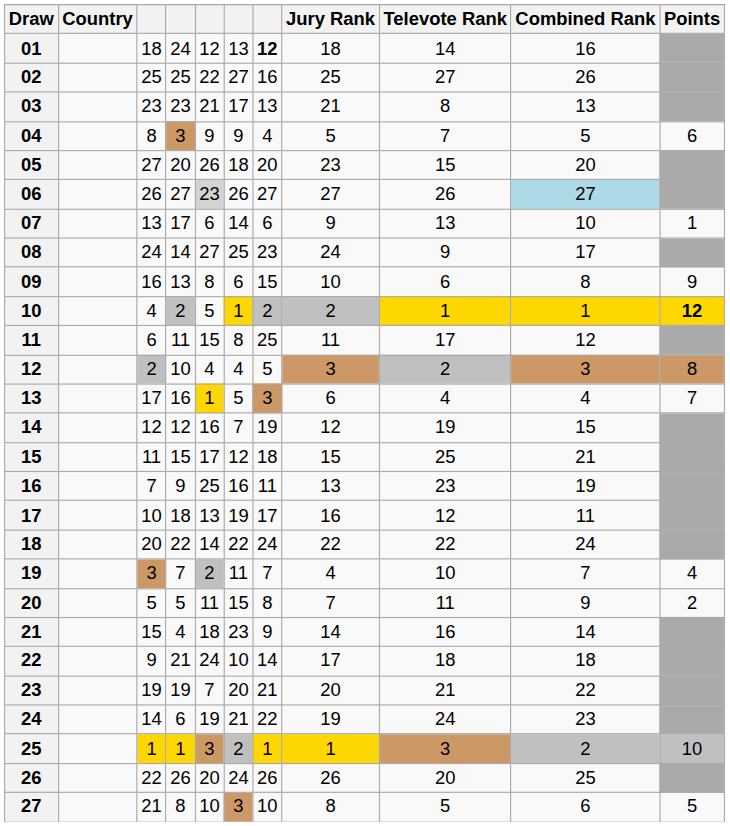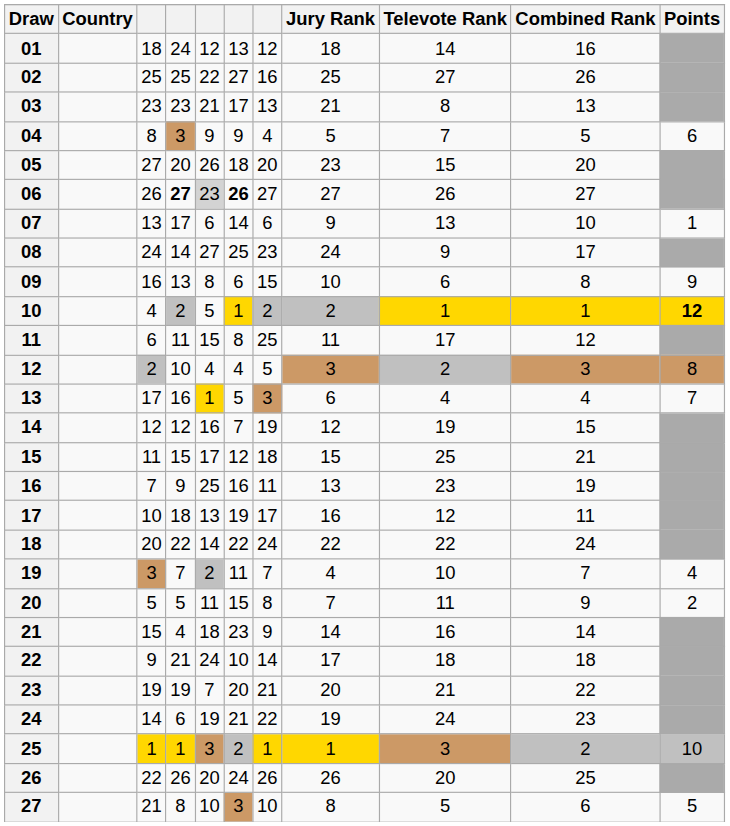(267, 48) bold -> (267, 48) normal
(180, 194) normal -> (180, 194) bold
(238, 194) normal -> (238, 194) bold
(585, 194) lightblue background -> (585, 194) no background
